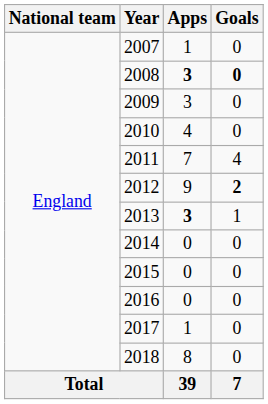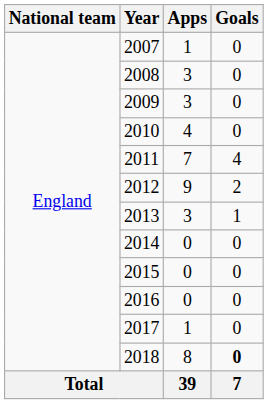(187, 74) bold -> (187, 74) normal
(237, 74) bold -> (237, 74) normal
(237, 187) bold -> (237, 187) normal
(187, 215) bold -> (187, 215) normal
(237, 356) normal -> (237, 356) bold
